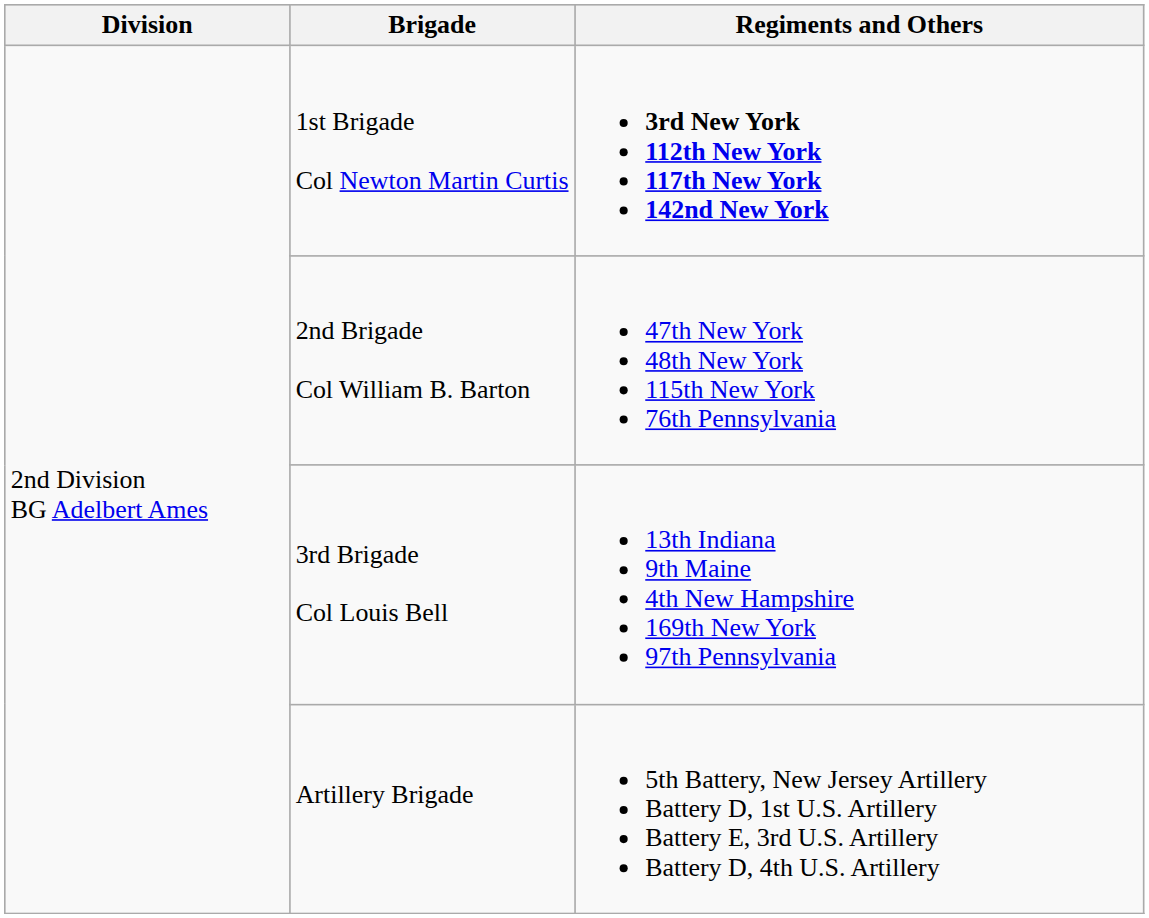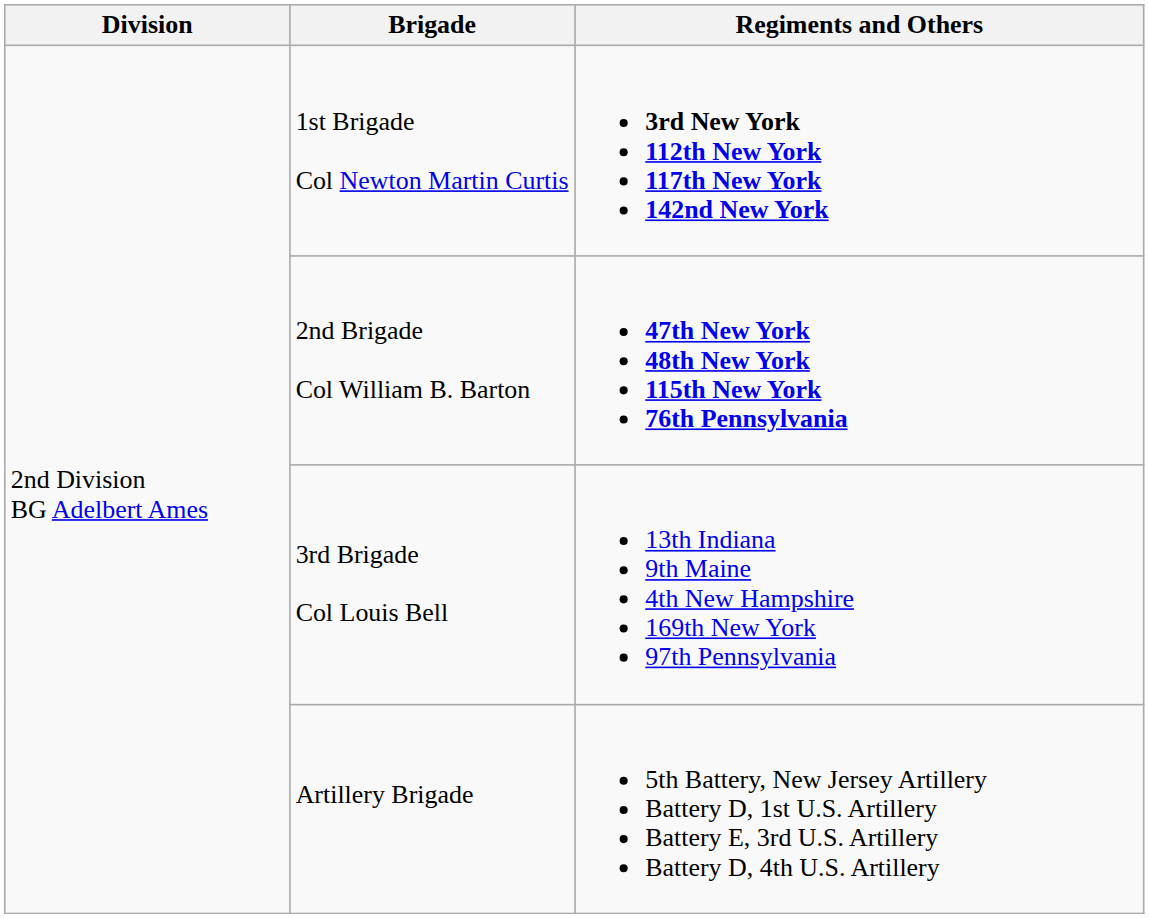(859, 375) normal -> (859, 375) bold
